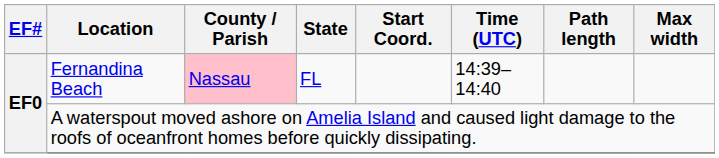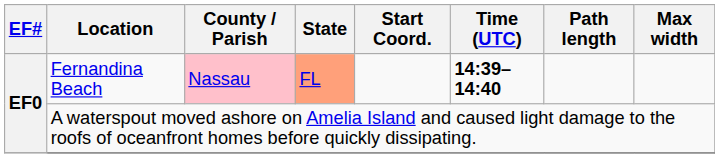(311, 78) no background -> (310, 78) lightsalmon background
(483, 78) normal -> (483, 78) bold
